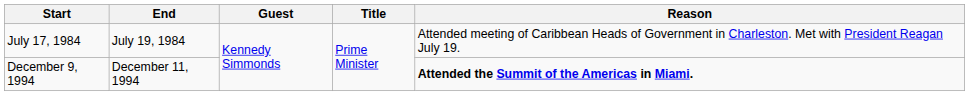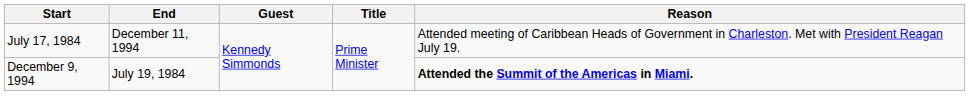(149, 40) July 19, 1984 -> (150, 40) December 11, 1994
(150, 74) December 11, 1994 -> (149, 74) July 19, 1984
